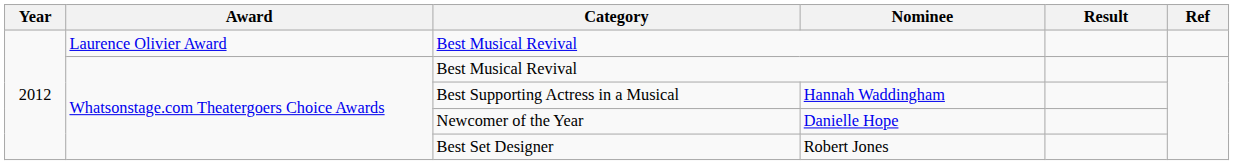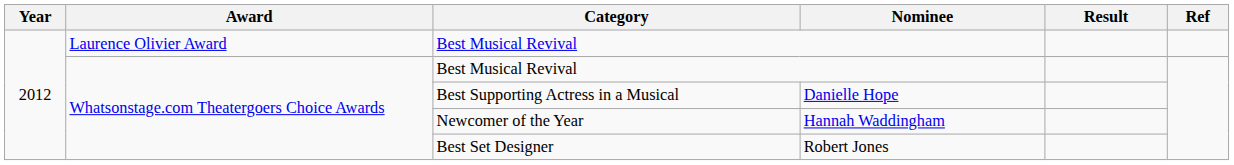(874, 95) Hannah Waddingham -> (851, 95) Danielle Hope
(851, 120) Danielle Hope -> (874, 120) Hannah Waddingham
